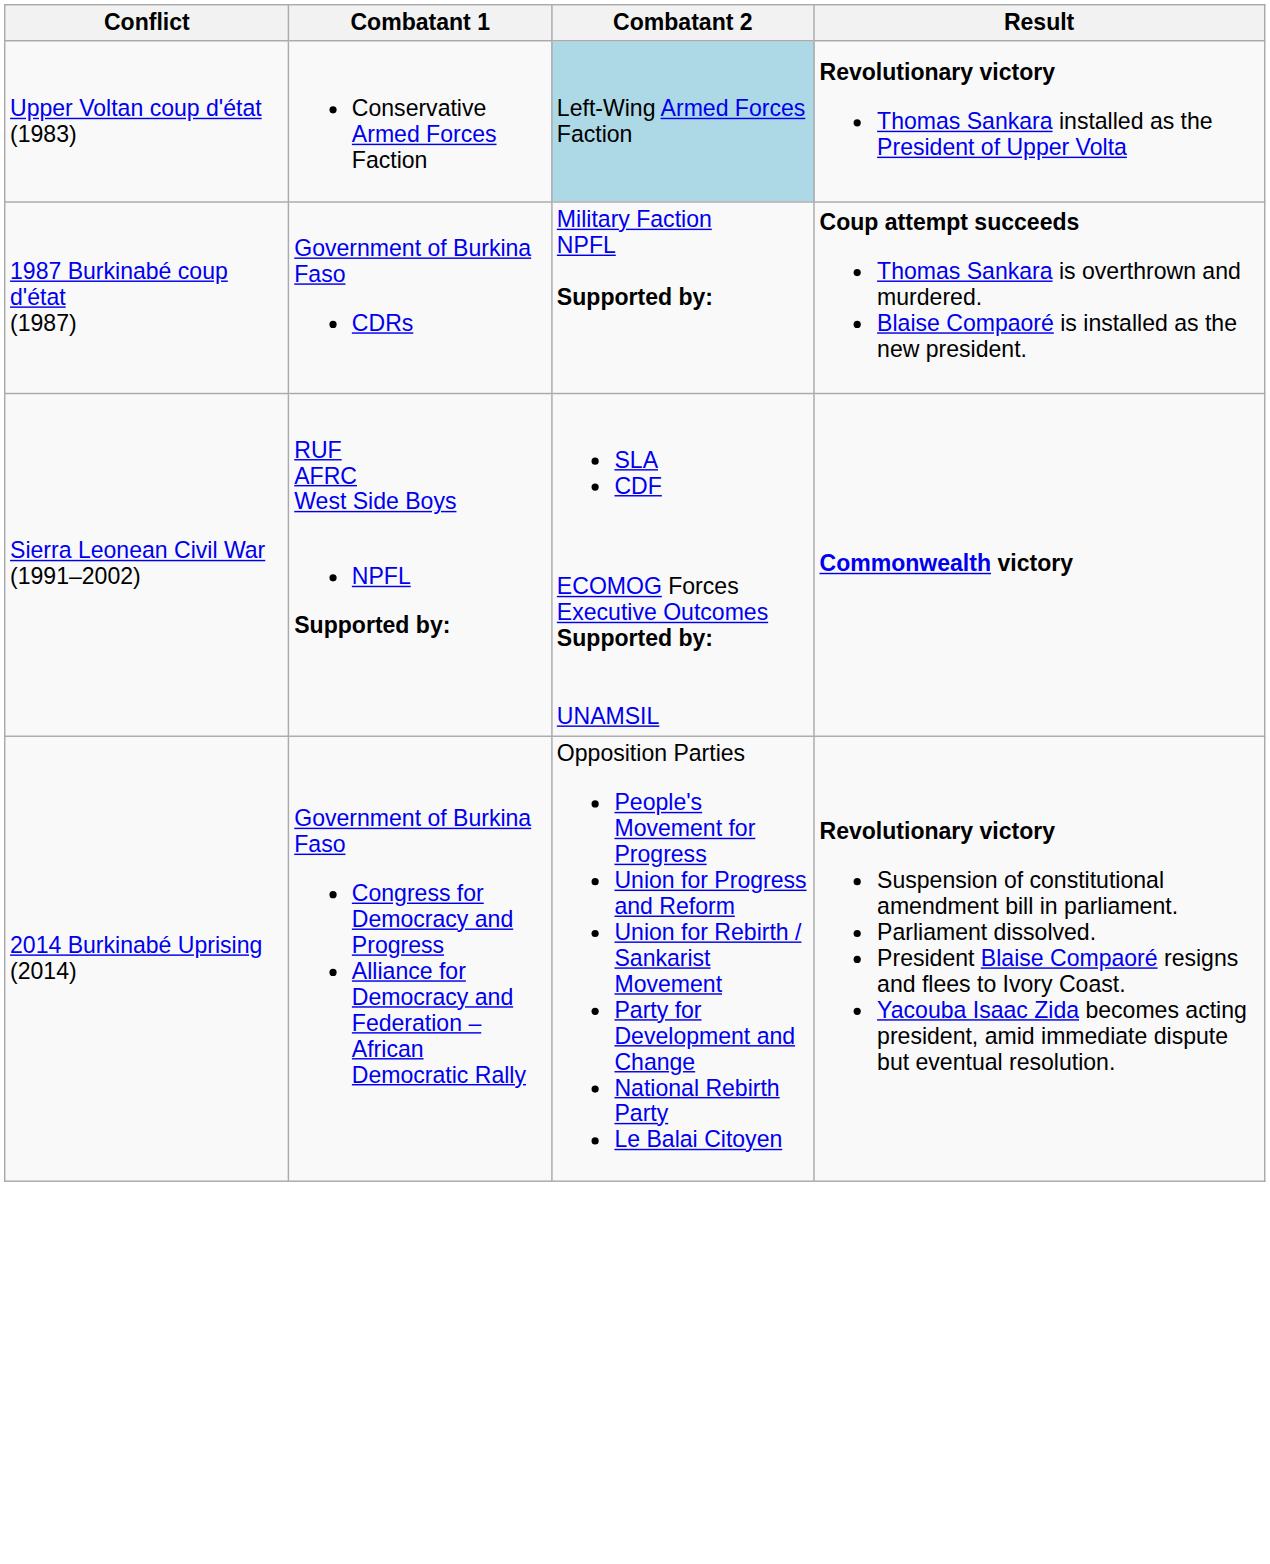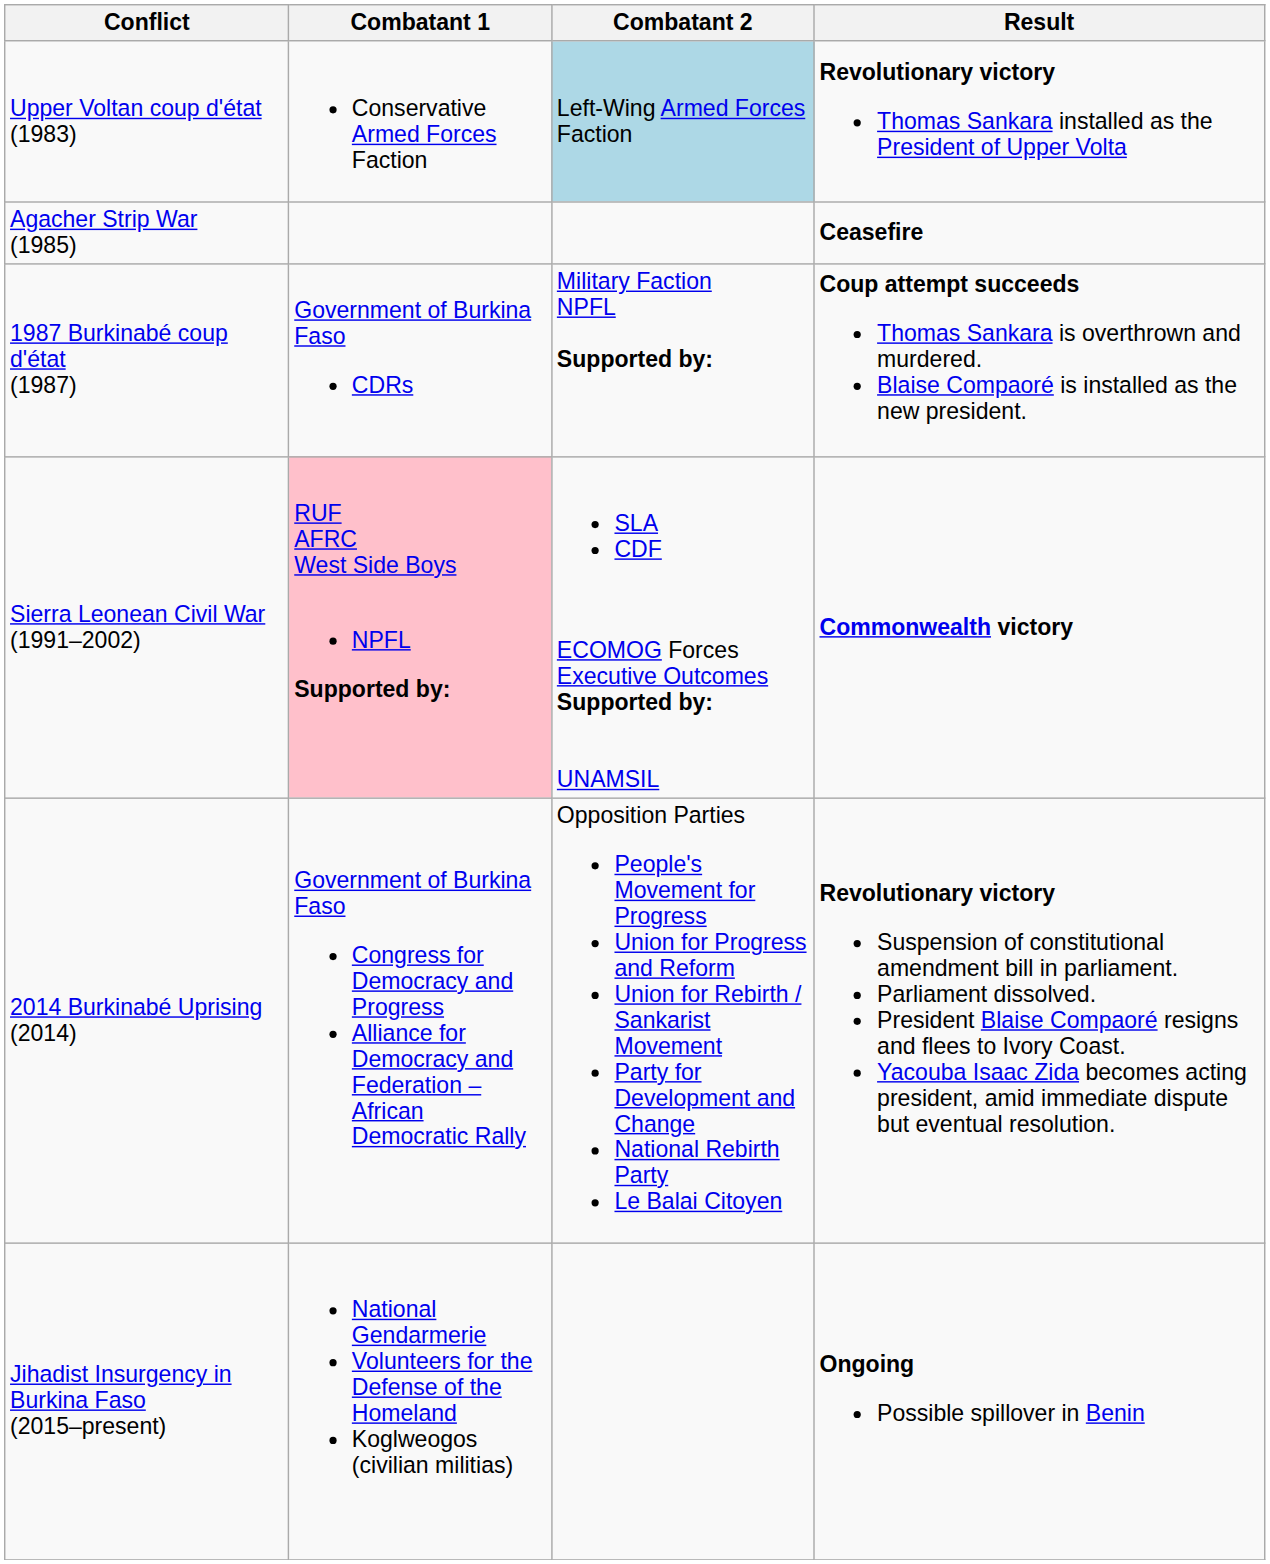+ row: (104, 232)
(420, 538) no background -> (420, 600) pink background
+ row: (121, 1401)
